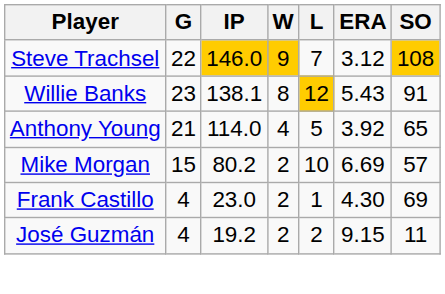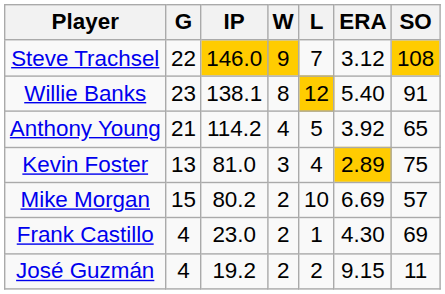(363, 93) 5.43 -> (363, 93) 5.40
(234, 128) 114.0 -> (234, 128) 114.2
+ row: (85, 164)
